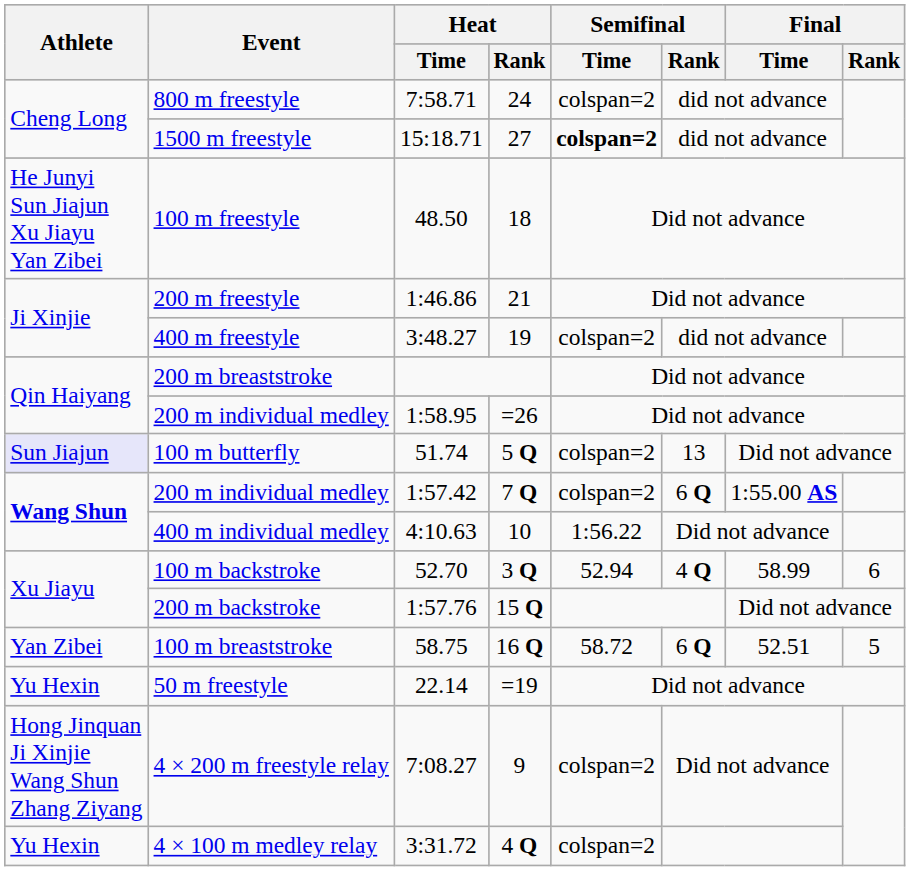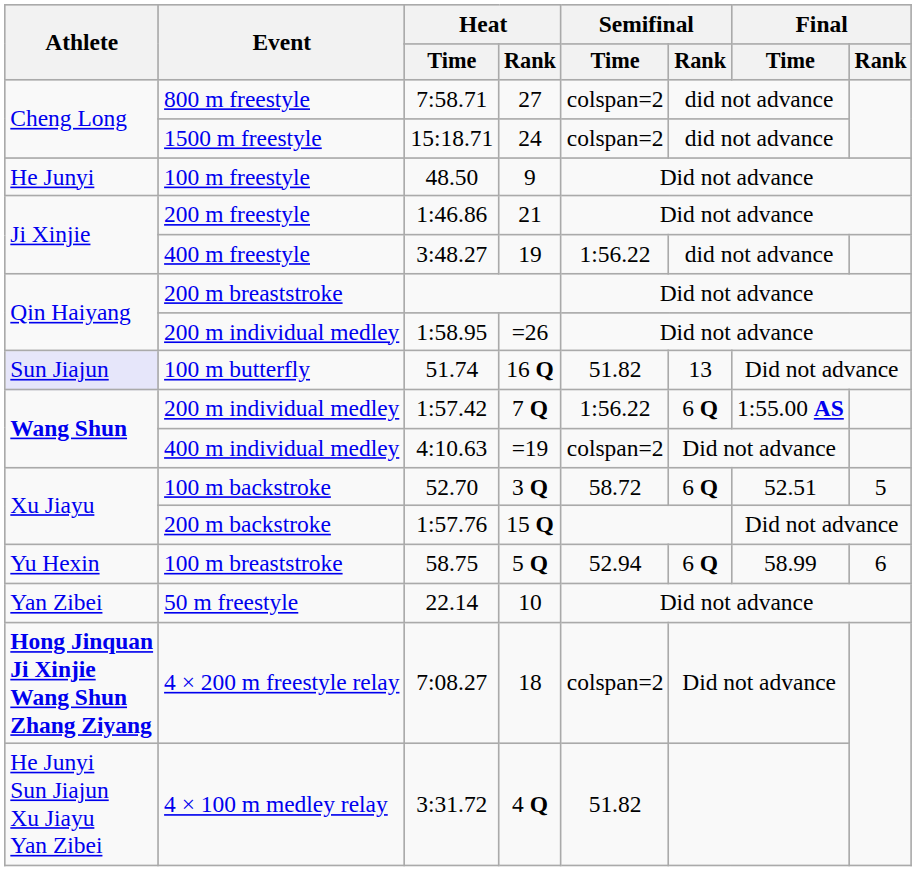(519, 99) 24 -> (530, 99) 27
(519, 138) 27 -> (530, 138) 24
(607, 138) bold -> (615, 138) normal
(60, 218) He Junyi Sun Jiajun Xu Jiayu Yan Zibei -> (52, 177) He Junyi
(519, 218) 18 -> (530, 177) 9
(607, 337) colspan=2 -> (615, 254) 1:56.22
(519, 453) 5 Q -> (530, 370) 16 Q
(607, 453) colspan=2 -> (615, 370) 51.82
(607, 492) colspan=2 -> (615, 409) 1:56.22
(519, 531) 10 -> (530, 447) =19
(607, 531) 1:56.22 -> (615, 447) colspan=2
(607, 569) 52.94 -> (615, 486) 58.72
(694, 569) 4 Q -> (700, 486) 6 Q
(784, 569) 58.99 -> (790, 486) 52.51
(874, 569) 6 -> (881, 486) 5
(56, 647) Yan Zibei -> (55, 564) Yu Hexin
(519, 647) 16 Q -> (530, 564) 5 Q
(607, 647) 58.72 -> (615, 564) 52.94
(784, 647) 52.51 -> (790, 564) 58.99
(874, 647) 5 -> (881, 564) 6
(55, 685) Yu Hexin -> (56, 602) Yan Zibei
(519, 685) =19 -> (530, 602) 10
(76, 766) normal -> (82, 683) bold
(519, 766) 9 -> (530, 683) 18
(55, 846) Yu Hexin -> (60, 804) He Junyi Sun Jiajun Xu Jiayu Yan Zibei
(607, 846) colspan=2 -> (615, 804) 51.82
